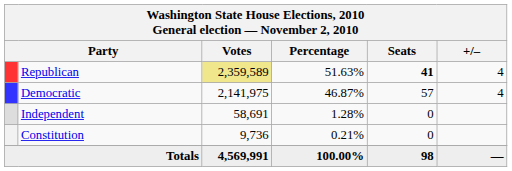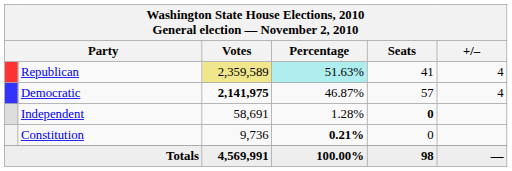(344, 72) no background -> (344, 72) paleturquoise background
(427, 72) bold -> (427, 72) normal
(243, 93) normal -> (243, 93) bold
(431, 114) normal -> (431, 114) bold
(348, 135) normal -> (346, 135) bold
